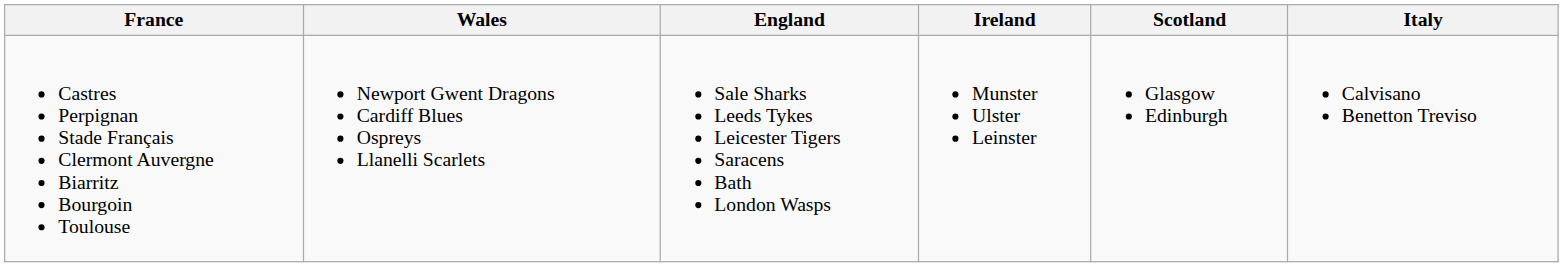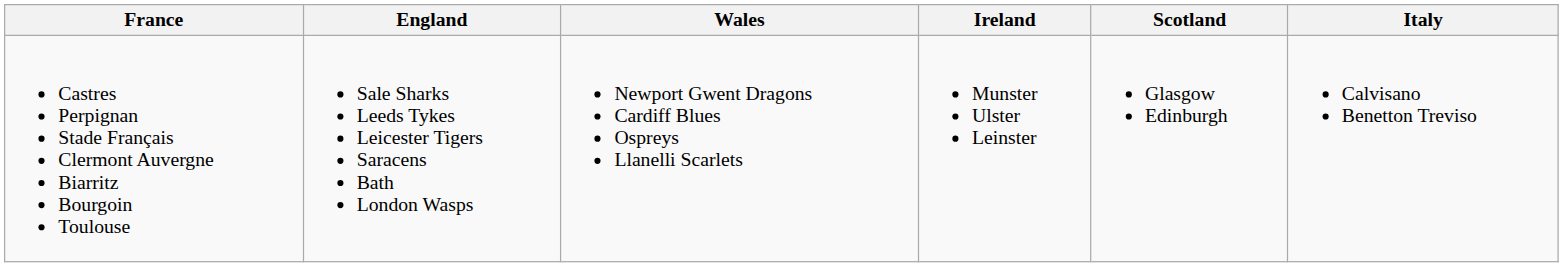columns swapped: (789, 20) <-> (482, 20)
